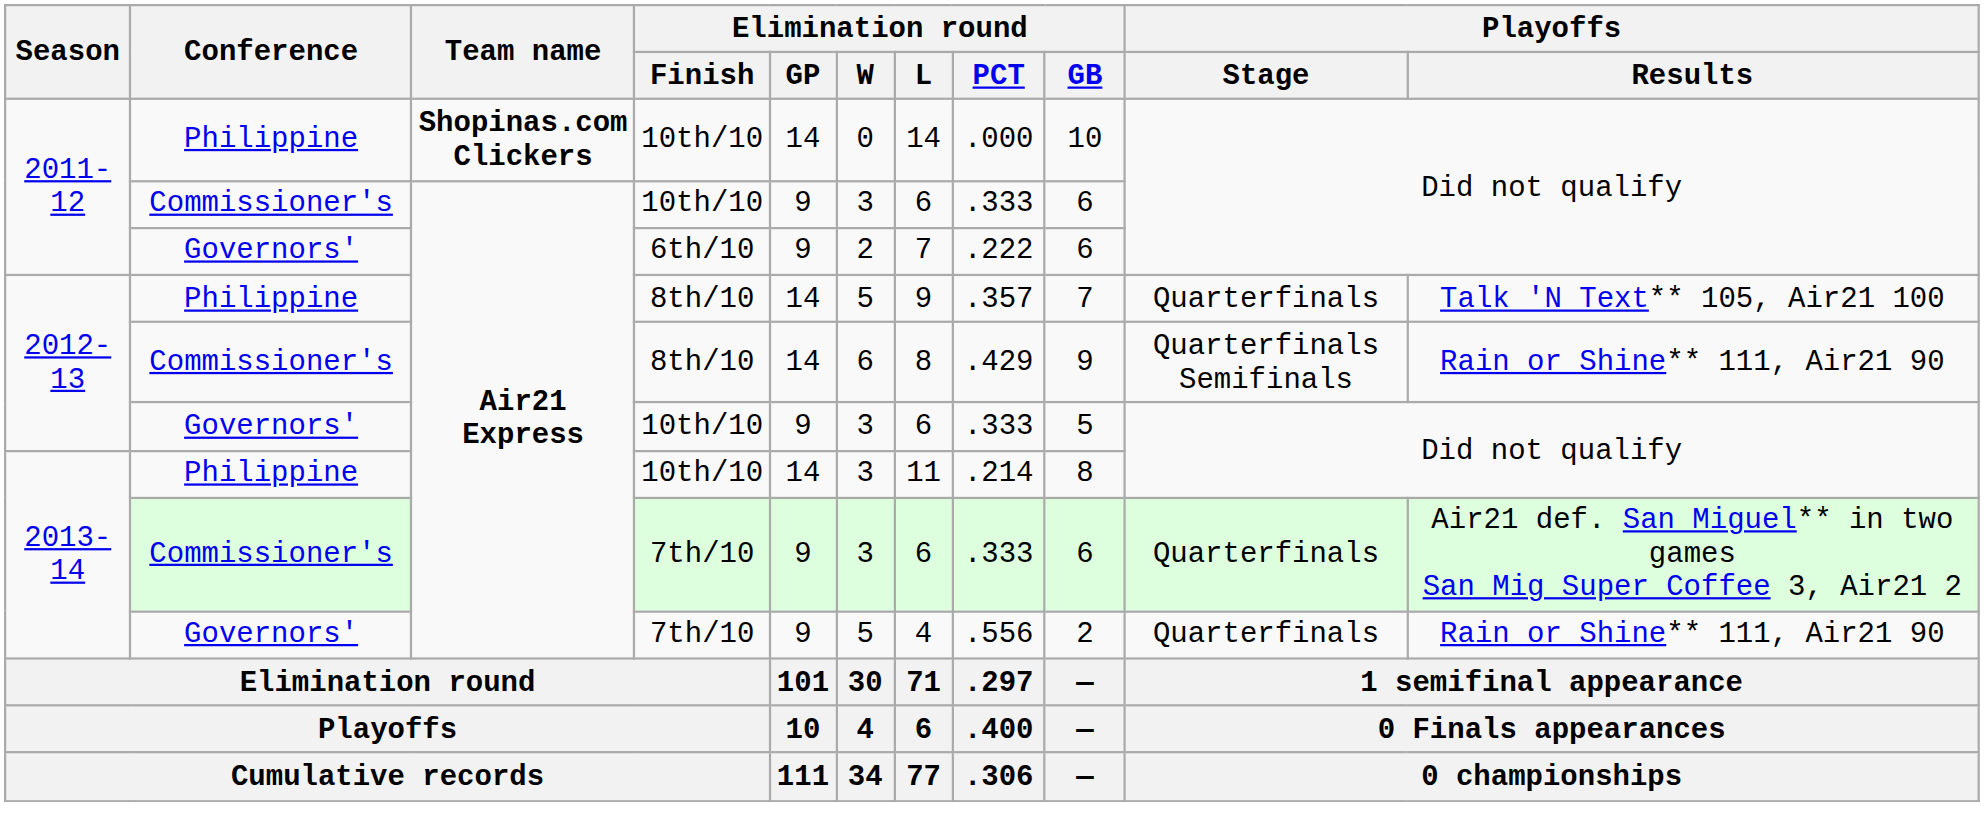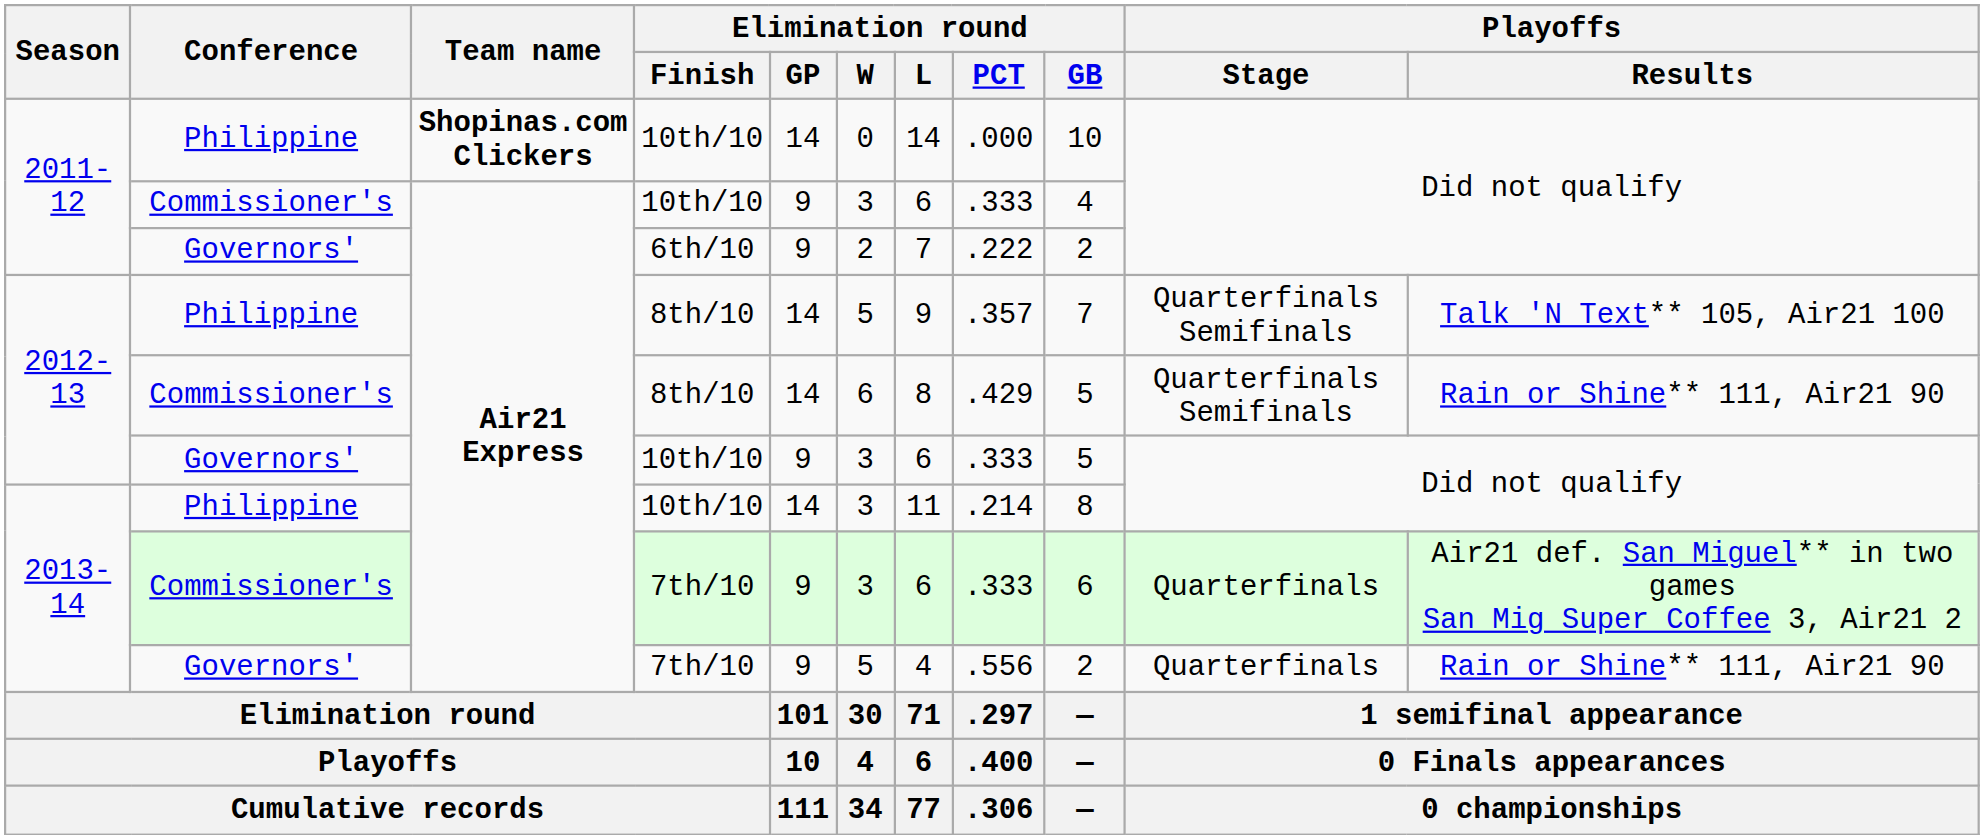(1085, 204) 6 -> (1085, 204) 4
(1085, 251) 6 -> (1085, 251) 2
(1266, 298) Quarterfinals -> (1266, 315) Quarterfinals Semifinals
(1085, 362) 9 -> (1085, 396) 5
